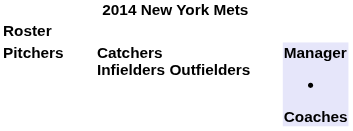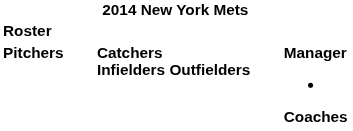(316, 85) lavender background -> (316, 85) no background
